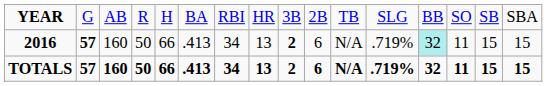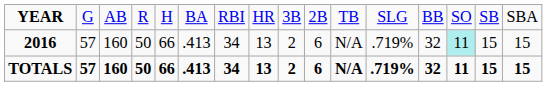(88, 42) bold -> (88, 42) normal
(292, 42) bold -> (292, 42) normal
(433, 42) paleturquoise background -> (433, 42) no background
(461, 42) no background -> (461, 42) paleturquoise background
